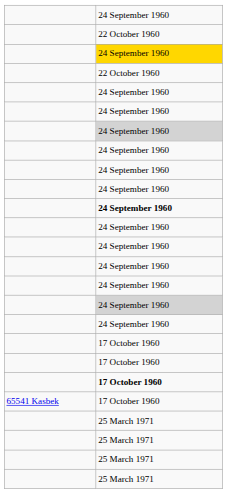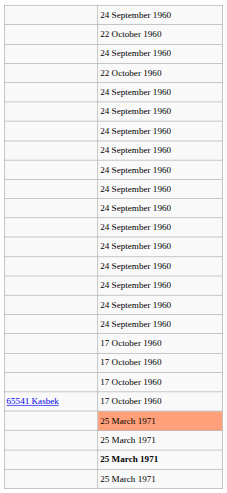(134, 53) gold background -> (136, 53) no background
(134, 131) lightgrey background -> (136, 131) no background
(135, 208) bold -> (136, 208) normal
(134, 304) lightgrey background -> (136, 304) no background
(130, 382) bold -> (131, 382) normal
(126, 420) no background -> (128, 420) lightsalmon background
(126, 459) normal -> (129, 459) bold
